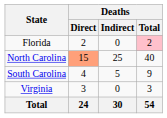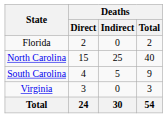(149, 43) pink background -> (149, 43) no background
(83, 58) lightsalmon background -> (83, 58) no background
